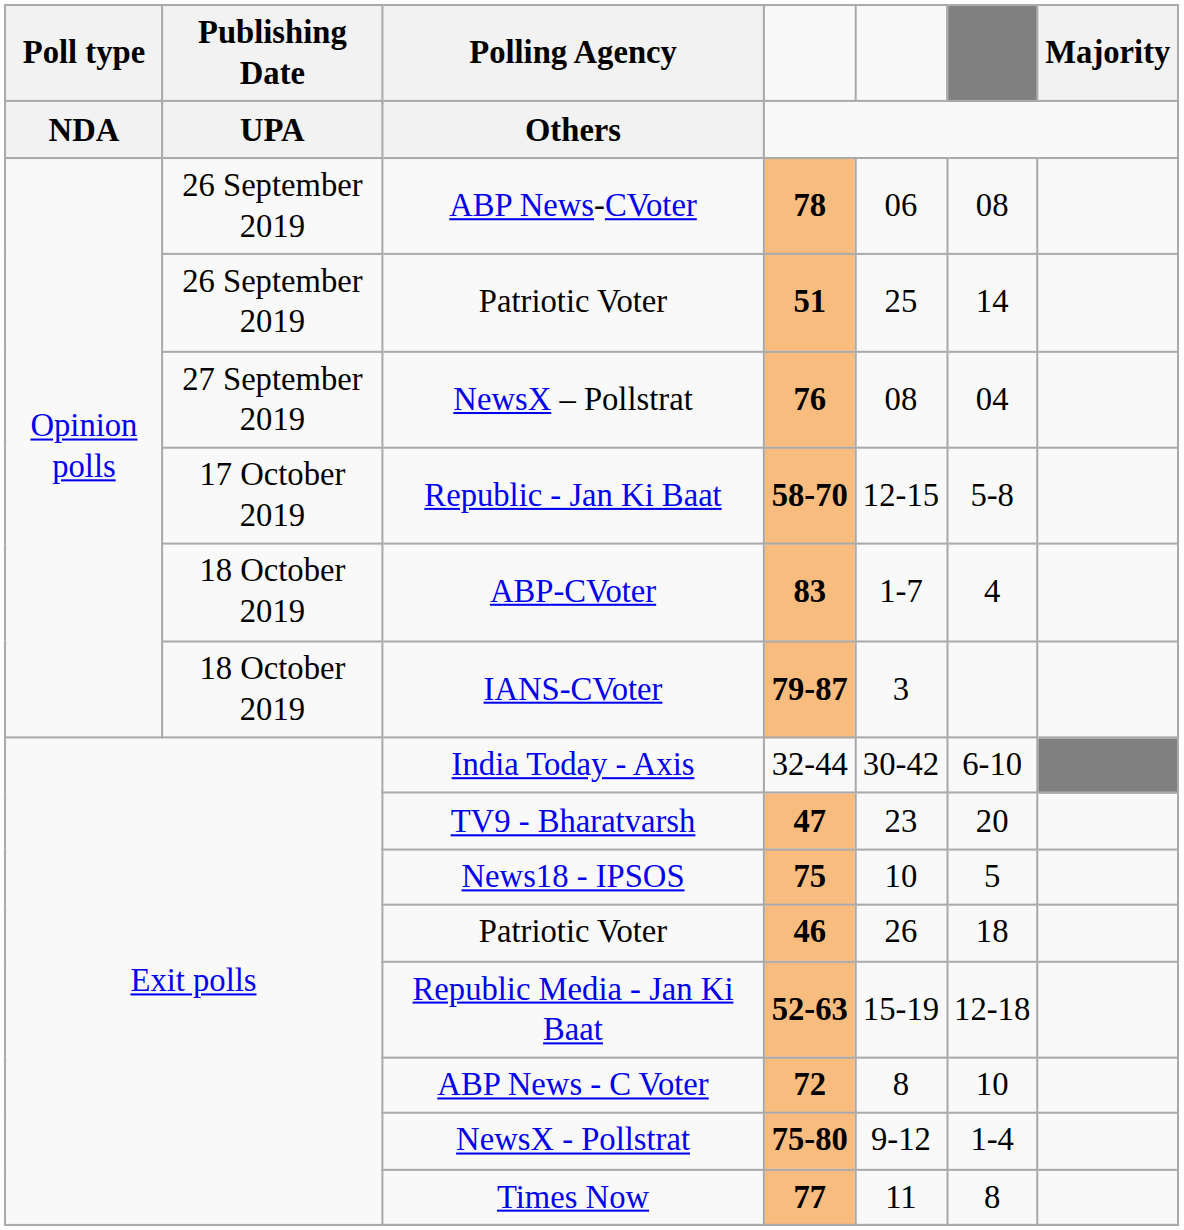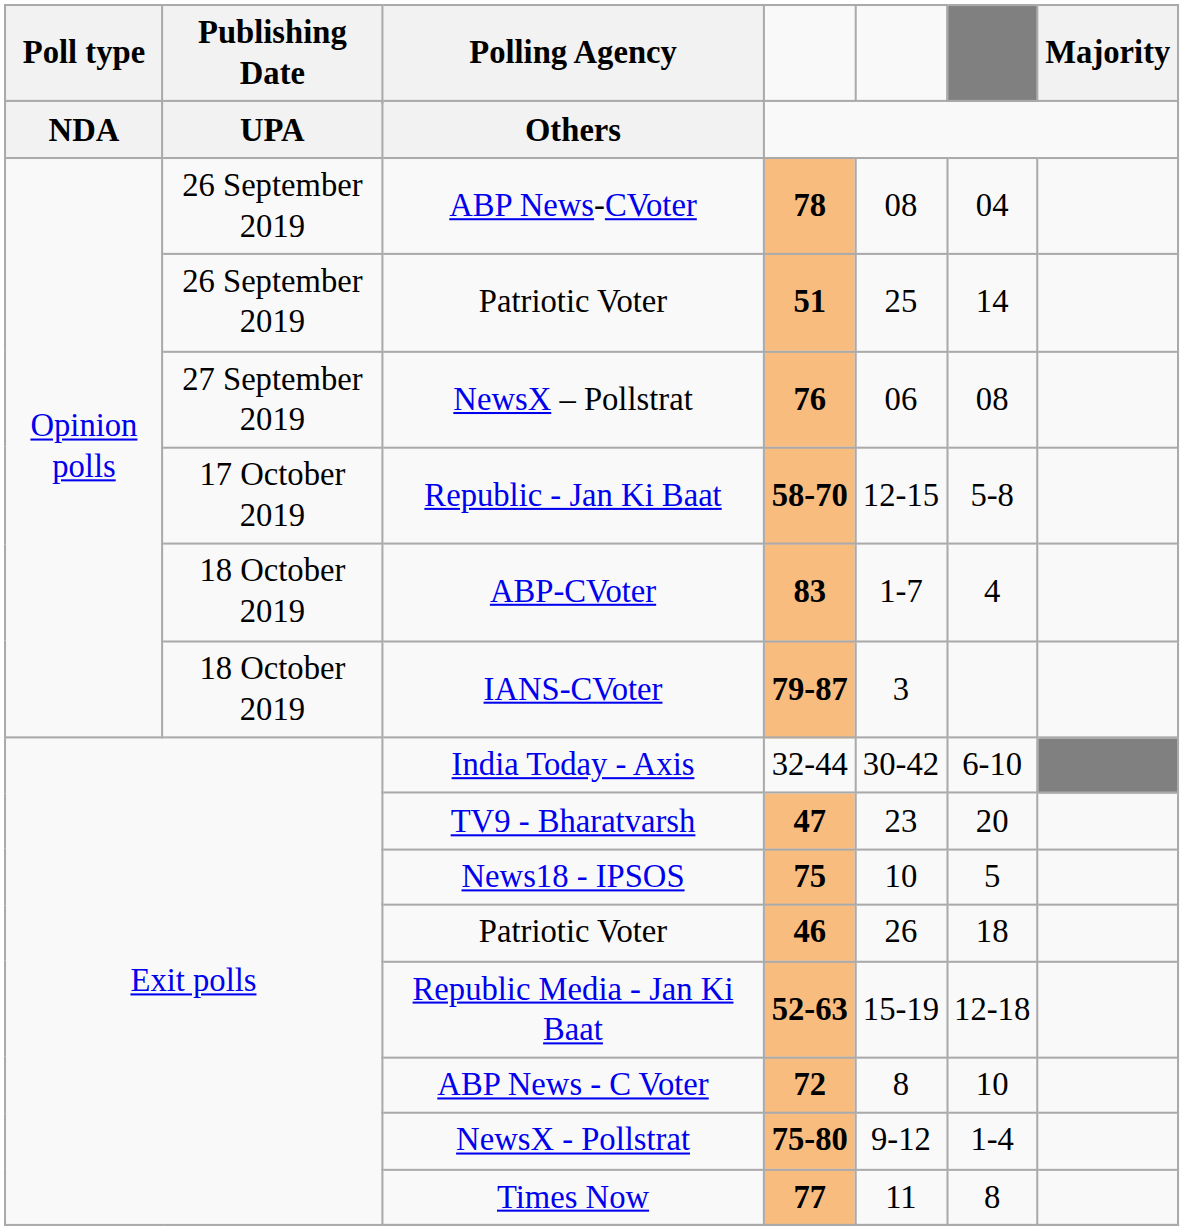(901, 205) 06 -> (901, 205) 08
(992, 205) 08 -> (992, 205) 04
(901, 398) 08 -> (901, 398) 06
(992, 398) 04 -> (992, 398) 08
